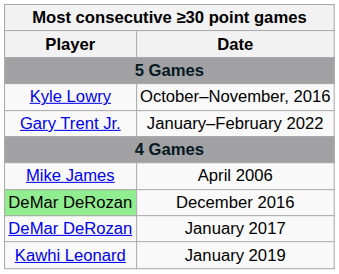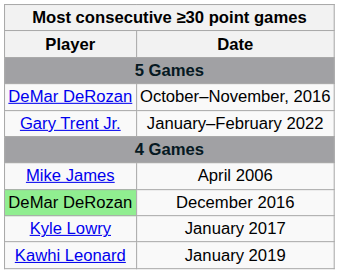(70, 96) Kyle Lowry -> (70, 96) DeMar DeRozan
(70, 228) DeMar DeRozan -> (70, 228) Kyle Lowry
